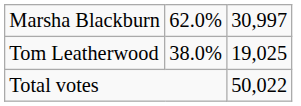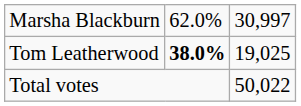(196, 52) normal -> (197, 52) bold
